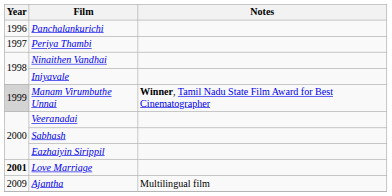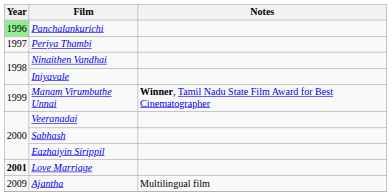(17, 28) no background -> (17, 28) lightgreen background
(17, 98) lightgrey background -> (17, 98) no background
